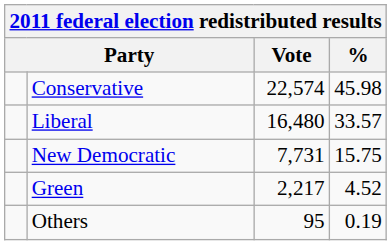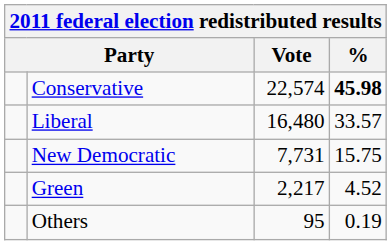(358, 88) normal -> (358, 88) bold
